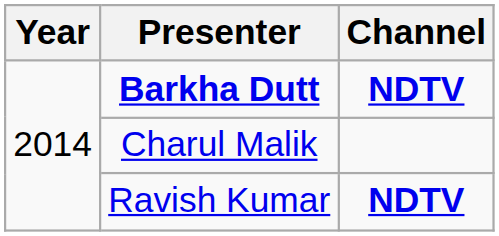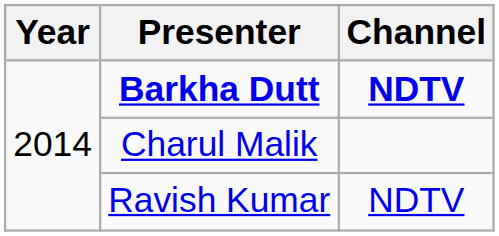(416, 200) bold -> (416, 200) normal
